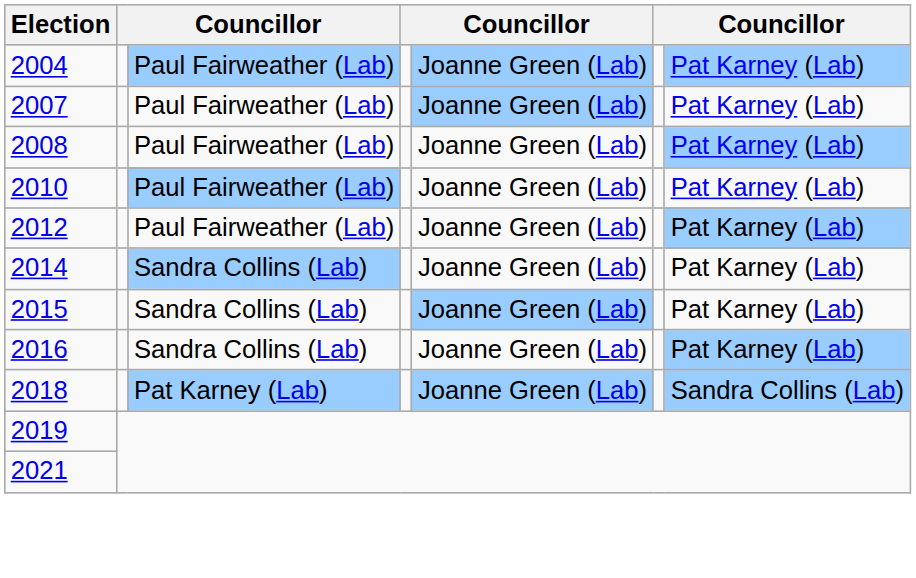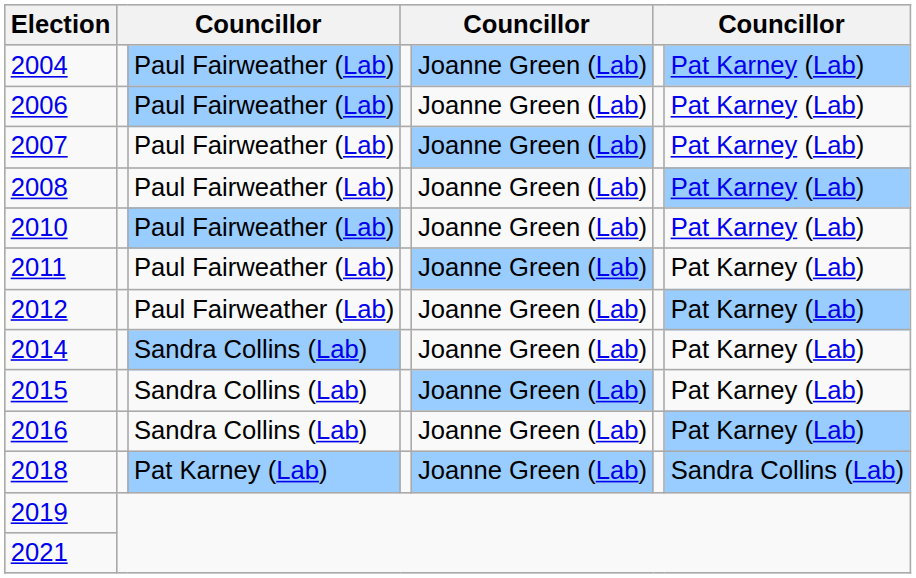+ row: (39, 106)
+ row: (38, 268)
